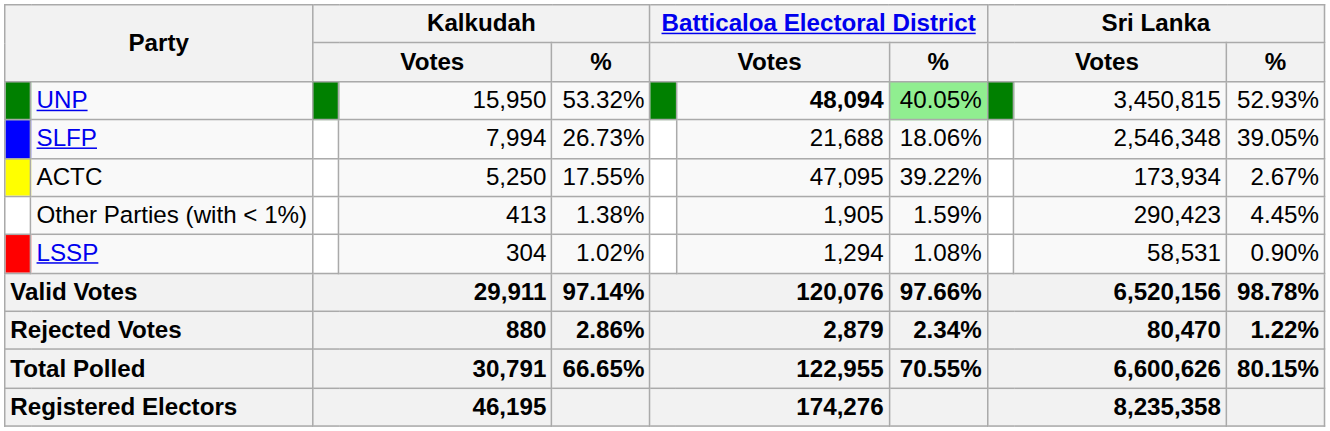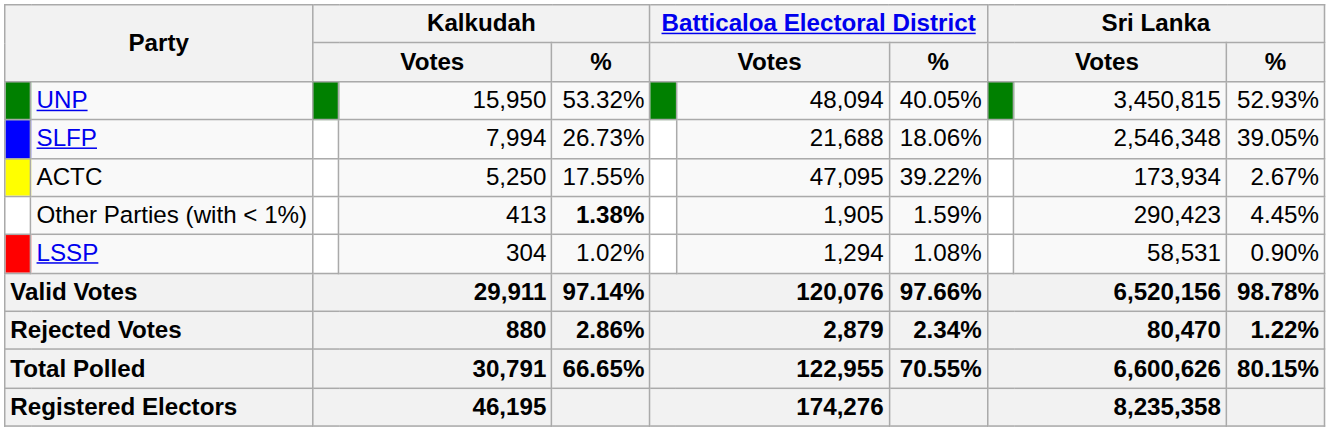(847, 100) bold -> (847, 100) normal
(941, 100) lightgreen background -> (941, 100) no background
(610, 215) normal -> (610, 215) bold
